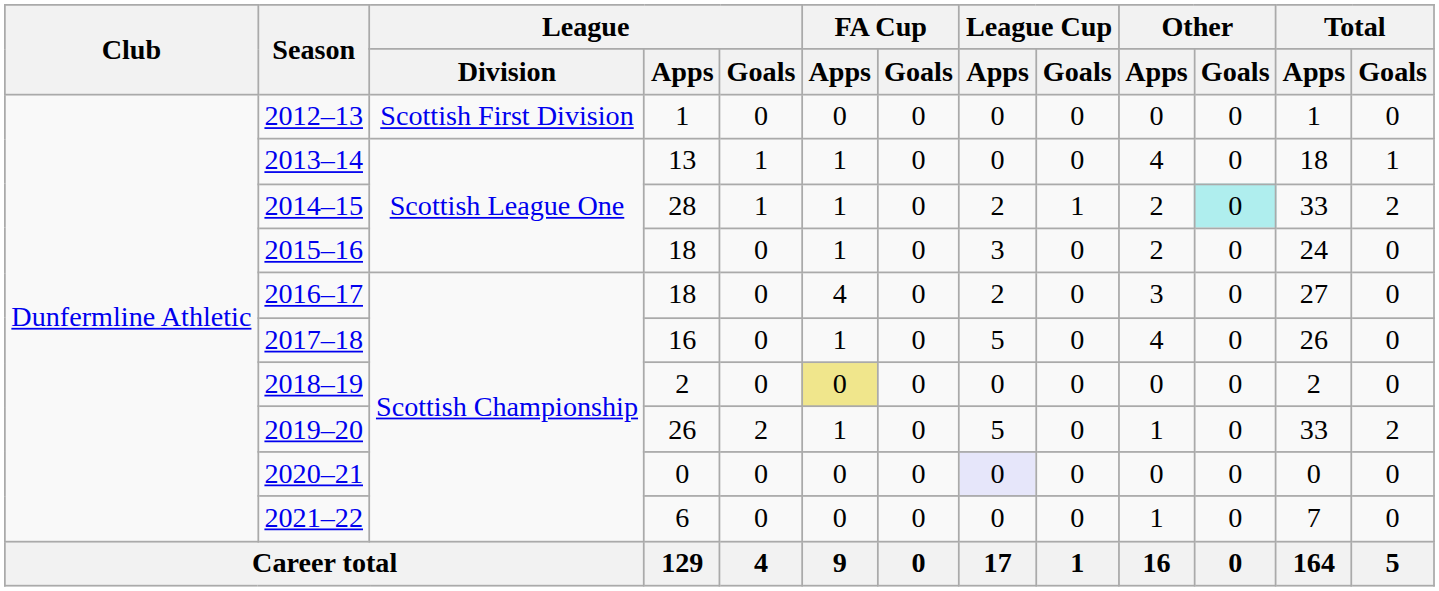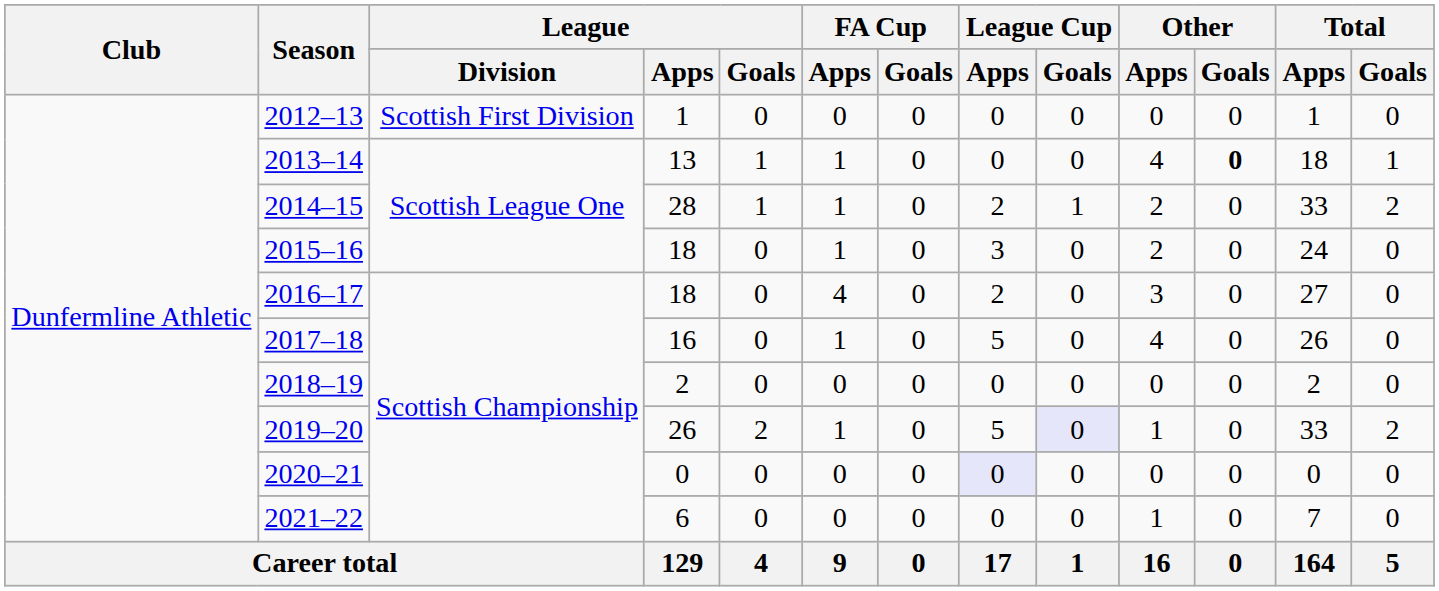(1235, 160) normal -> (1235, 160) bold
(1235, 205) paleturquoise background -> (1235, 205) no background
(840, 384) khaki background -> (840, 384) no background
(1077, 428) no background -> (1077, 428) lavender background
